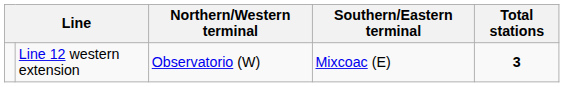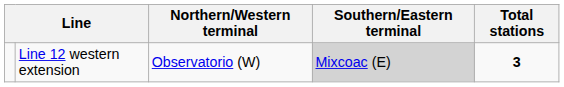(353, 62) no background -> (353, 62) lightgrey background
